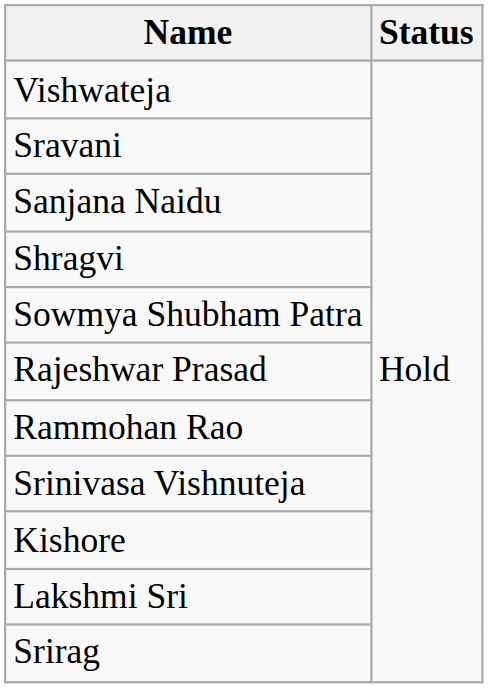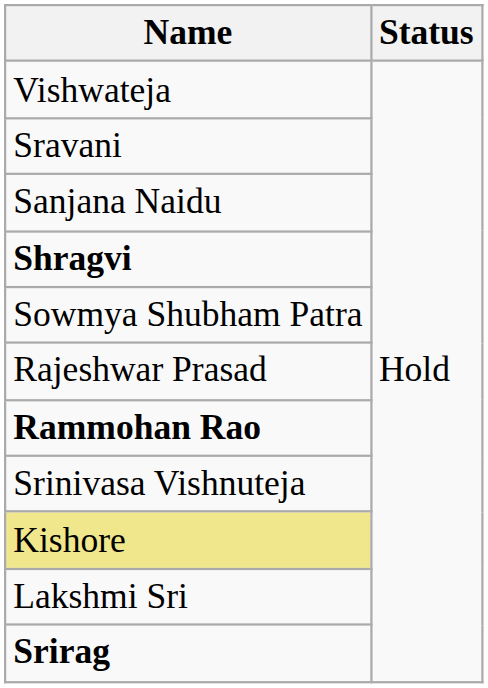(69, 257) normal -> (73, 257) bold
(128, 426) normal -> (137, 426) bold
(70, 539) no background -> (70, 539) khaki background
(57, 652) normal -> (62, 652) bold
